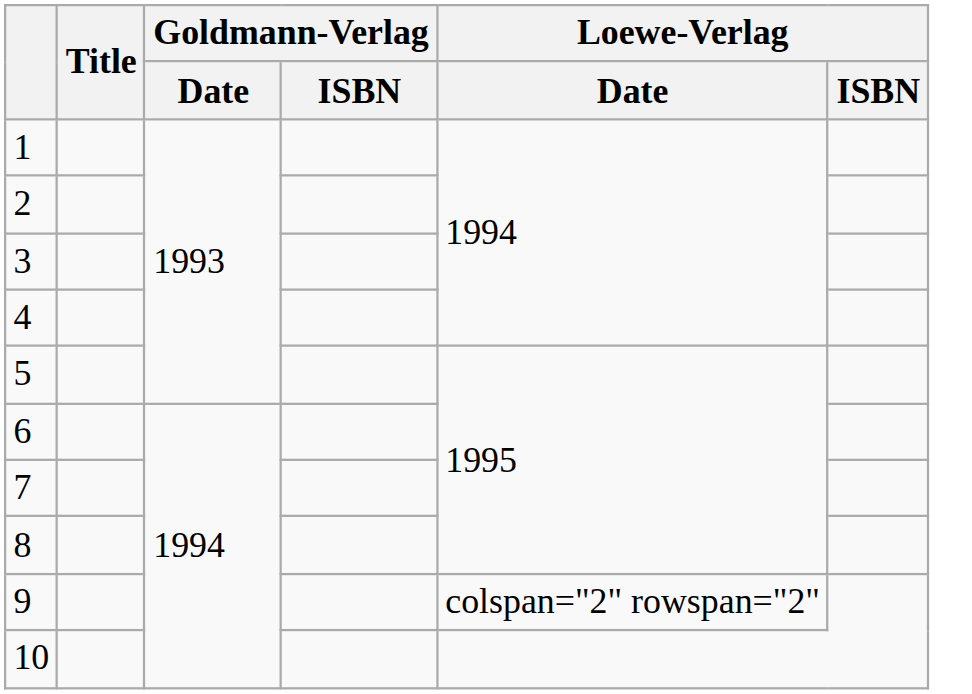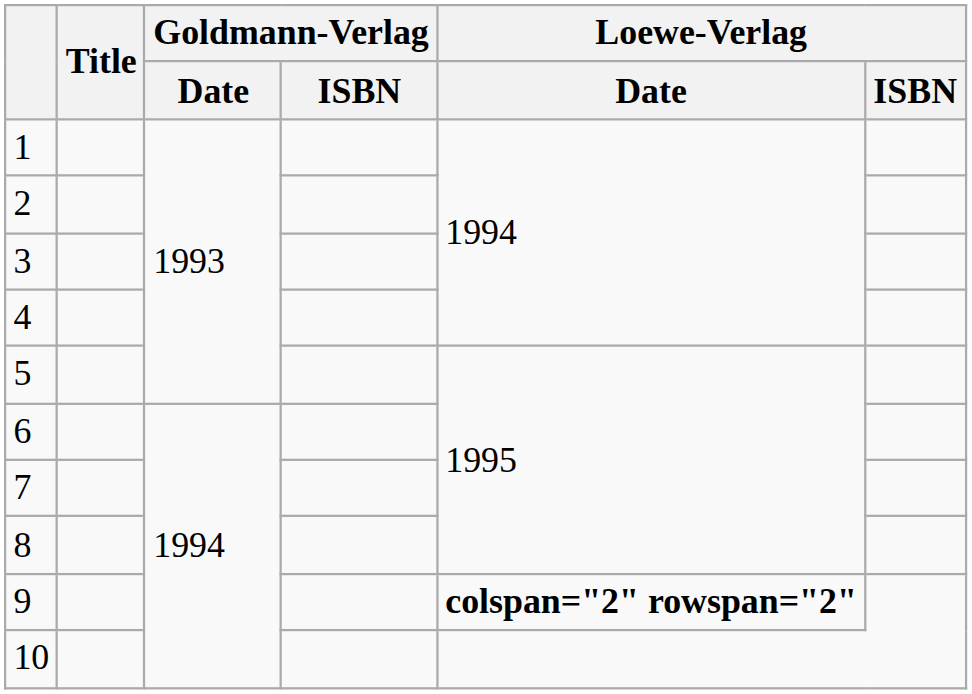(633, 601) normal -> (651, 601) bold
